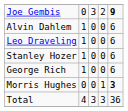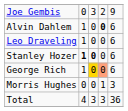(113, 12) bold -> (113, 12) normal
(103, 26) normal -> (103, 26) bold
(84, 56) normal -> (84, 56) bold
(93, 56) normal -> (93, 56) bold
(93, 70) no background -> (93, 70) gold background
(103, 70) no background -> (103, 70) lightsalmon background
(113, 85) bold -> (113, 85) normal
